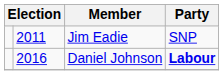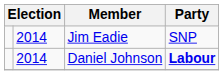(31, 37) 2011 -> (32, 37) 2014
(32, 59) 2016 -> (32, 59) 2014
